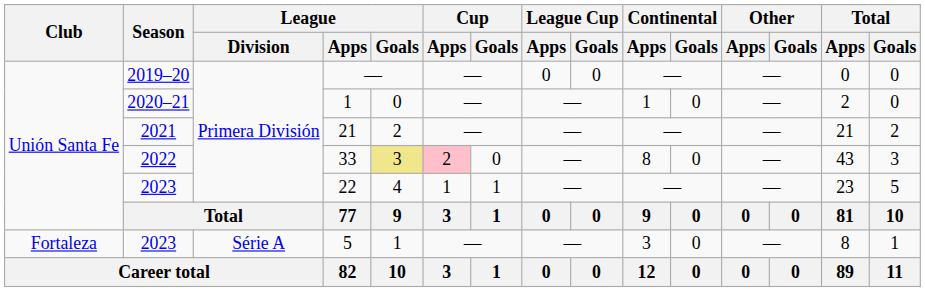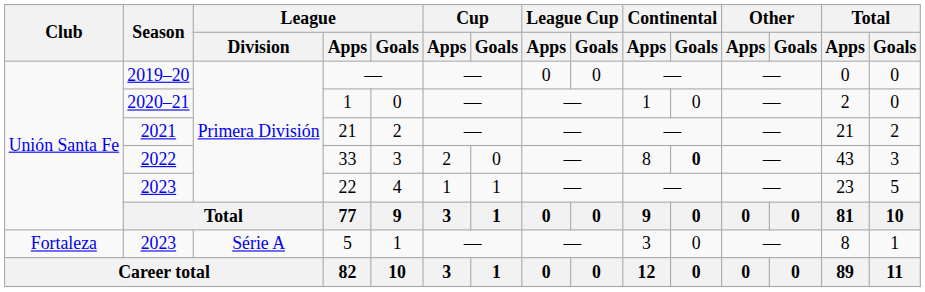(397, 159) khaki background -> (397, 159) no background
(447, 159) pink background -> (447, 159) no background
(696, 159) normal -> (696, 159) bold
